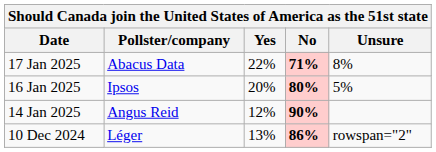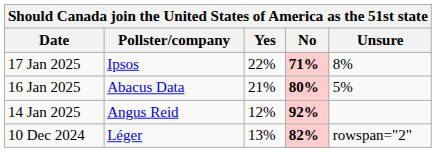(146, 64) Abacus Data -> (123, 64) Ipsos
(123, 87) Ipsos -> (146, 87) Abacus Data
(262, 87) 20% -> (262, 87) 21%
(304, 111) 90% -> (304, 111) 92%
(304, 135) 86% -> (304, 135) 82%
